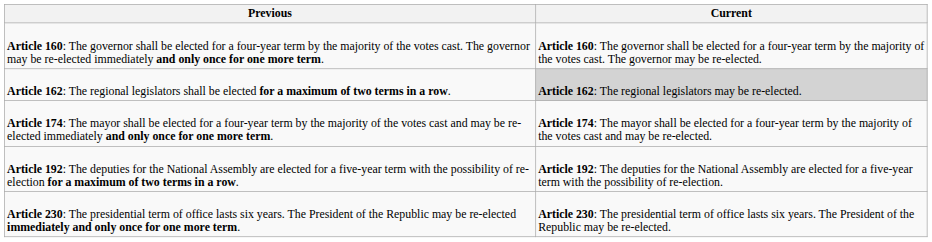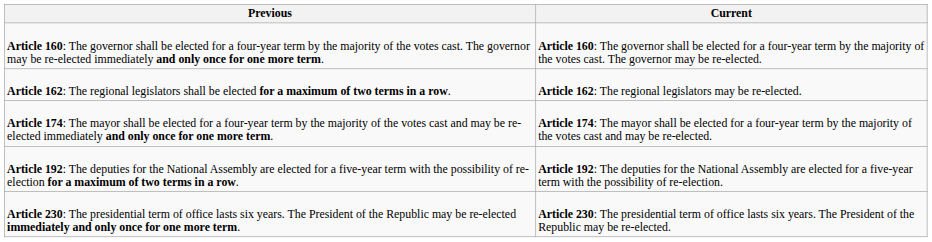(670, 91) lightgrey background -> (670, 91) no background
